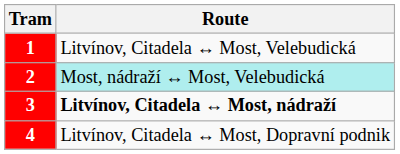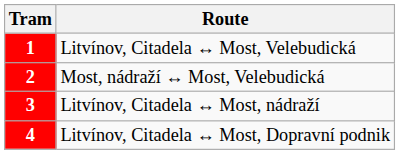(192, 76) paleturquoise background -> (192, 76) no background
(198, 105) bold -> (190, 105) normal
